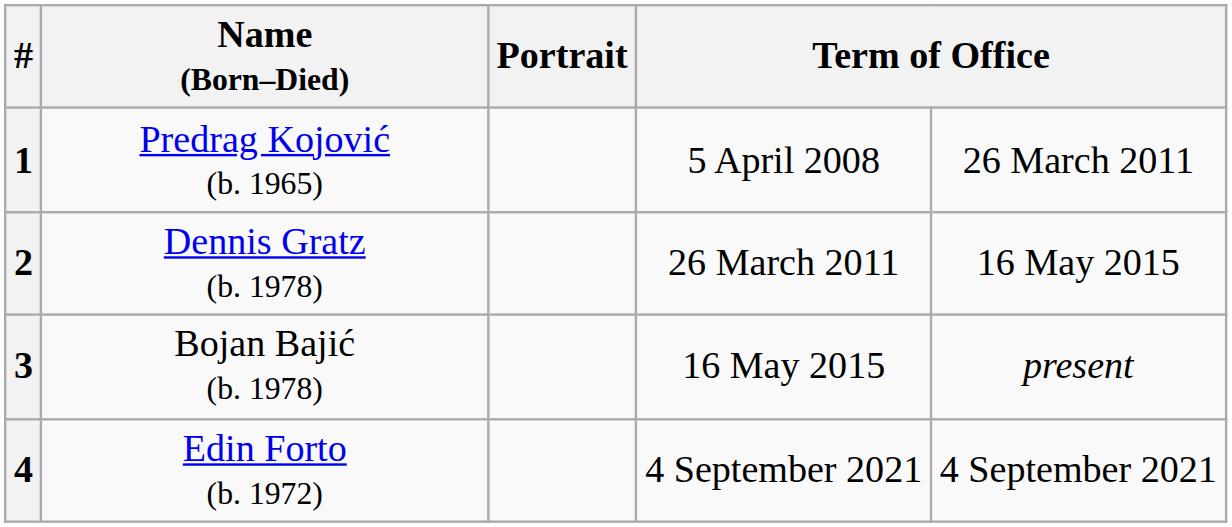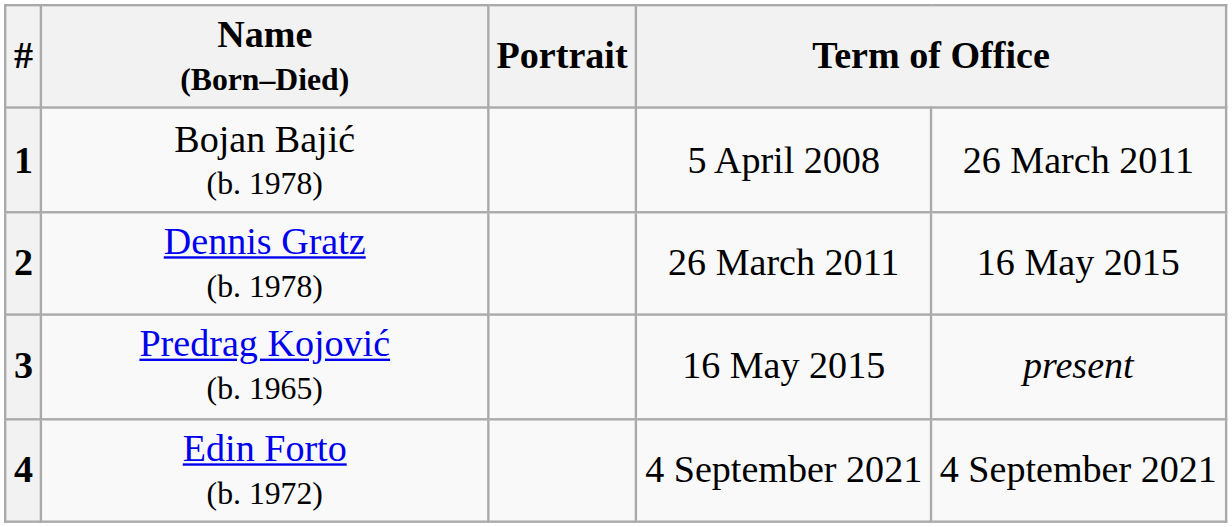(265, 159) Predrag Kojović (b. 1965) -> (265, 159) Bojan Bajić (b. 1978)
(265, 365) Bojan Bajić (b. 1978) -> (265, 365) Predrag Kojović (b. 1965)
